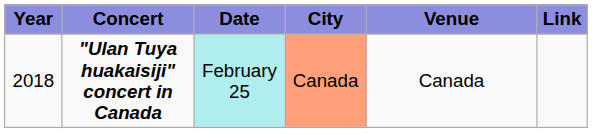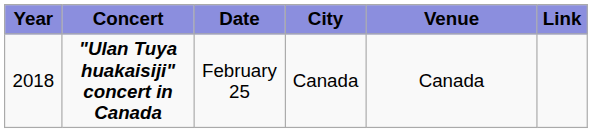(239, 80) paleturquoise background -> (239, 80) no background
(326, 80) lightsalmon background -> (326, 80) no background
